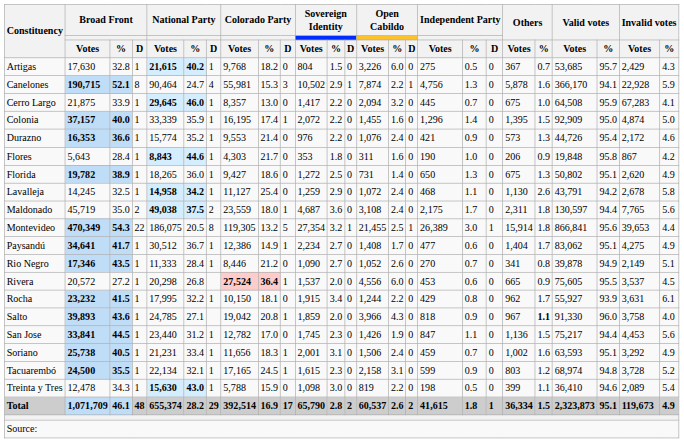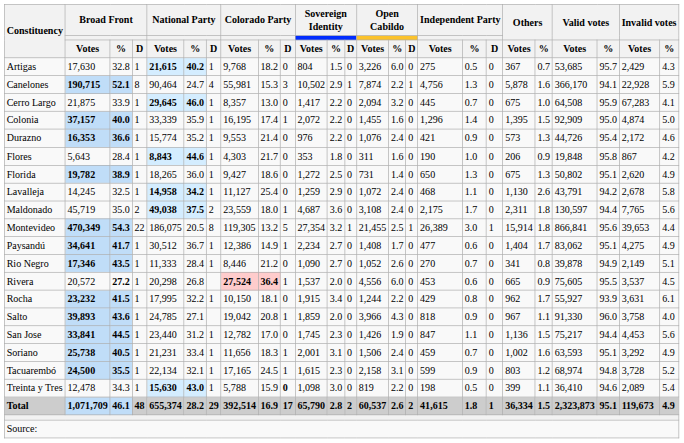(121, 281) normal -> (121, 281) bold
(544, 317) bold -> (544, 317) normal
(285, 388) normal -> (285, 388) bold
